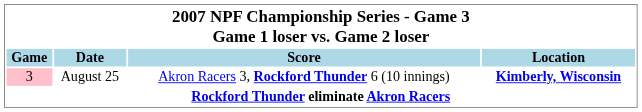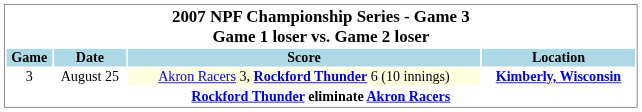(29, 77) pink background -> (29, 77) no background
(304, 77) no background -> (304, 77) lightyellow background
